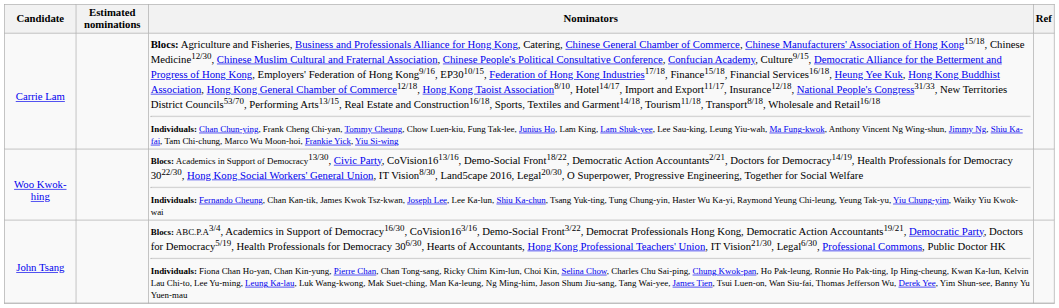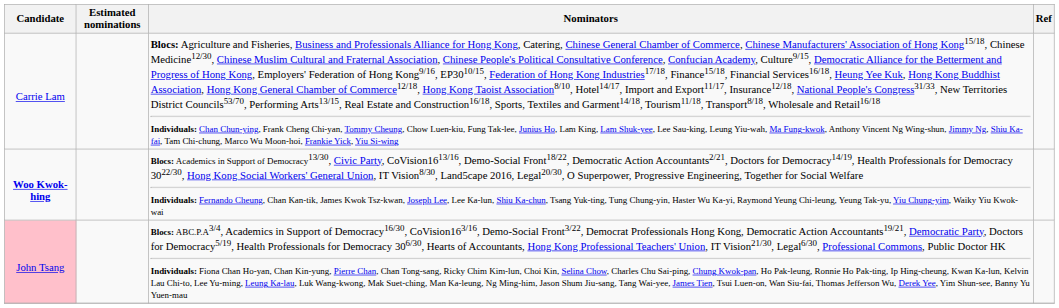(40, 191) normal -> (40, 191) bold
(40, 268) no background -> (40, 268) pink background
